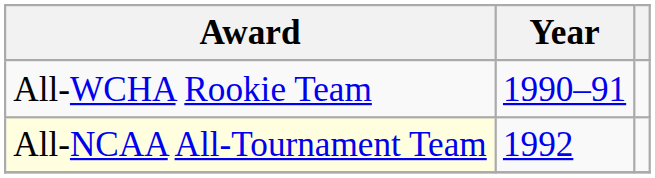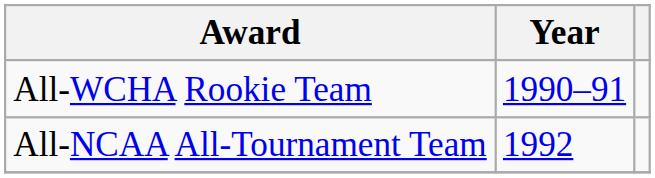(250, 144) lightyellow background -> (250, 144) no background
